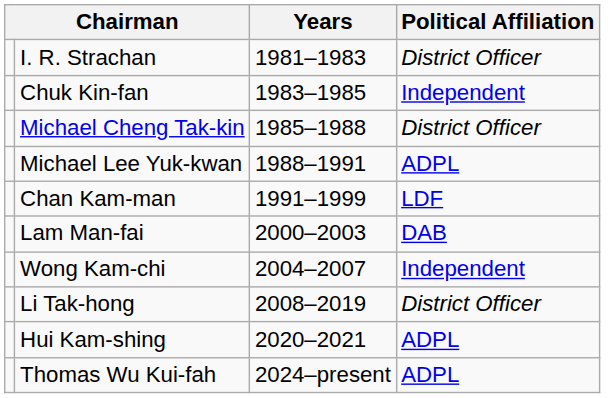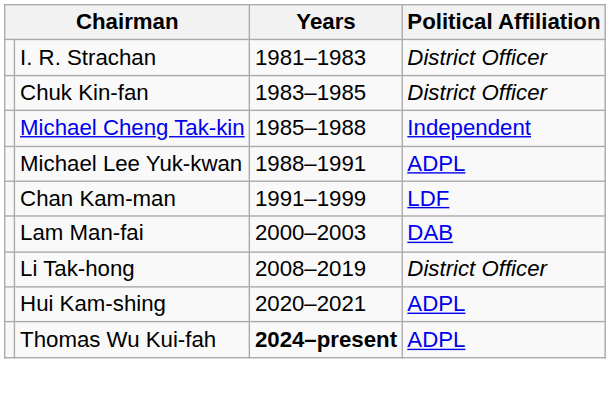(463, 92) Independent -> (477, 92) District Officer
(471, 127) District Officer -> (469, 127) Independent
- row: (93, 269)
(323, 374) normal -> (326, 339) bold
